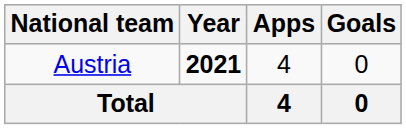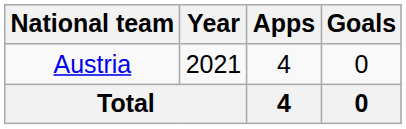(213, 63) bold -> (213, 63) normal
